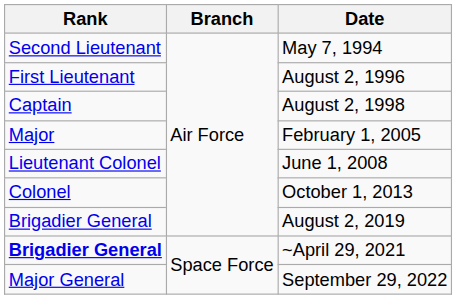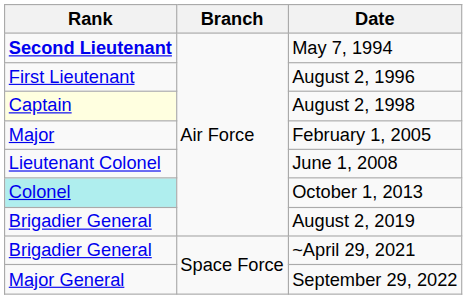(85, 47) normal -> (90, 47) bold
(40, 105) no background -> (40, 105) lightyellow background
(40, 192) no background -> (40, 192) paleturquoise background
(85, 250) bold -> (80, 250) normal
